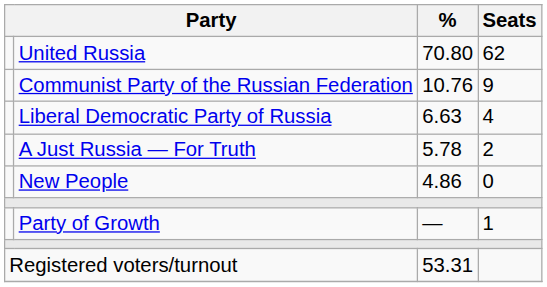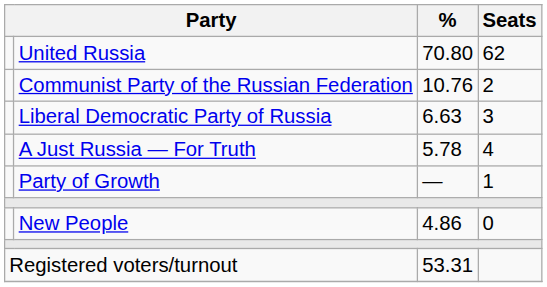(488, 85) 9 -> (488, 85) 2
(488, 117) 4 -> (488, 117) 3
(488, 149) 2 -> (488, 149) 4
rows swapped: (89, 223) <-> (73, 181)
